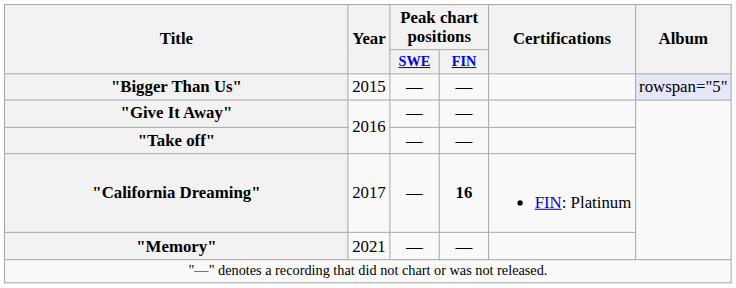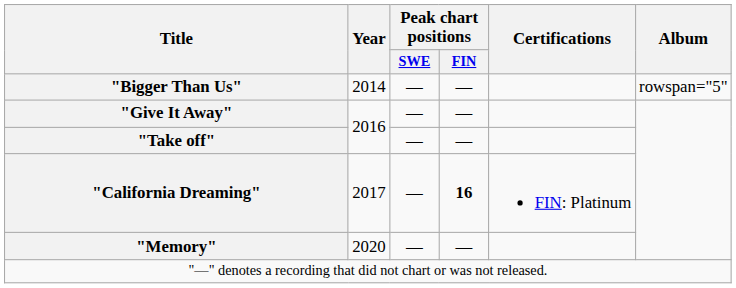(369, 86) 2015 -> (369, 86) 2014
(683, 86) lavender background -> (683, 86) no background
(369, 245) 2021 -> (369, 245) 2020
